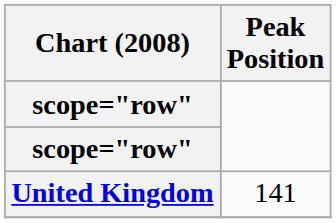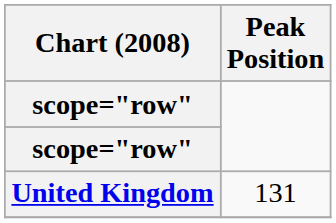(275, 193) 141 -> (275, 193) 131
